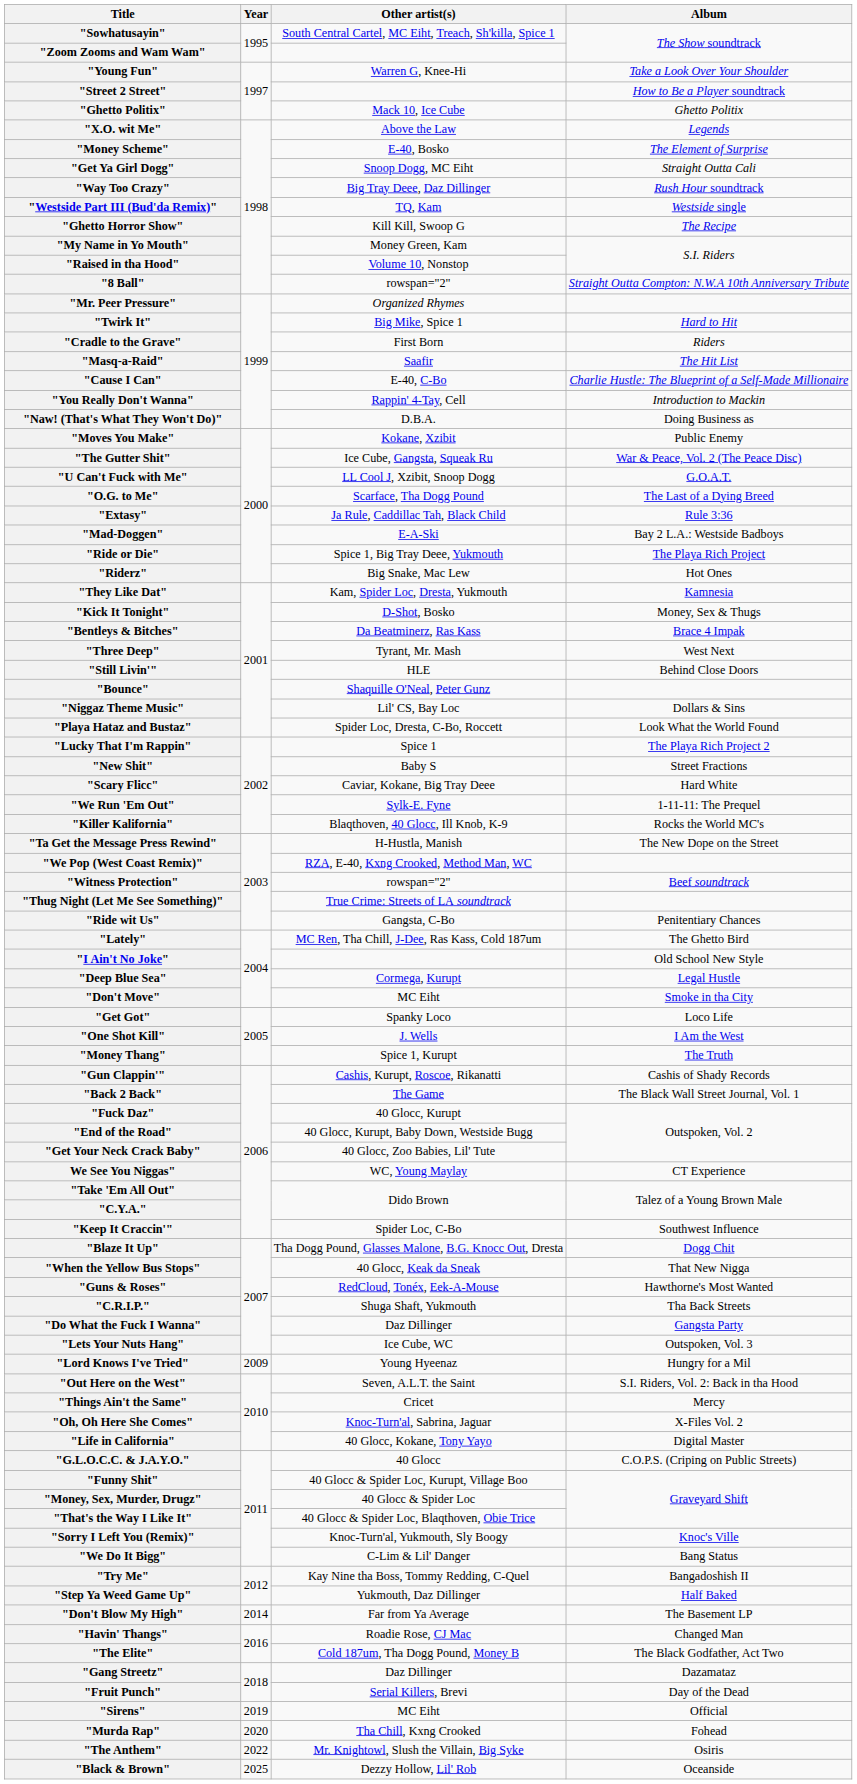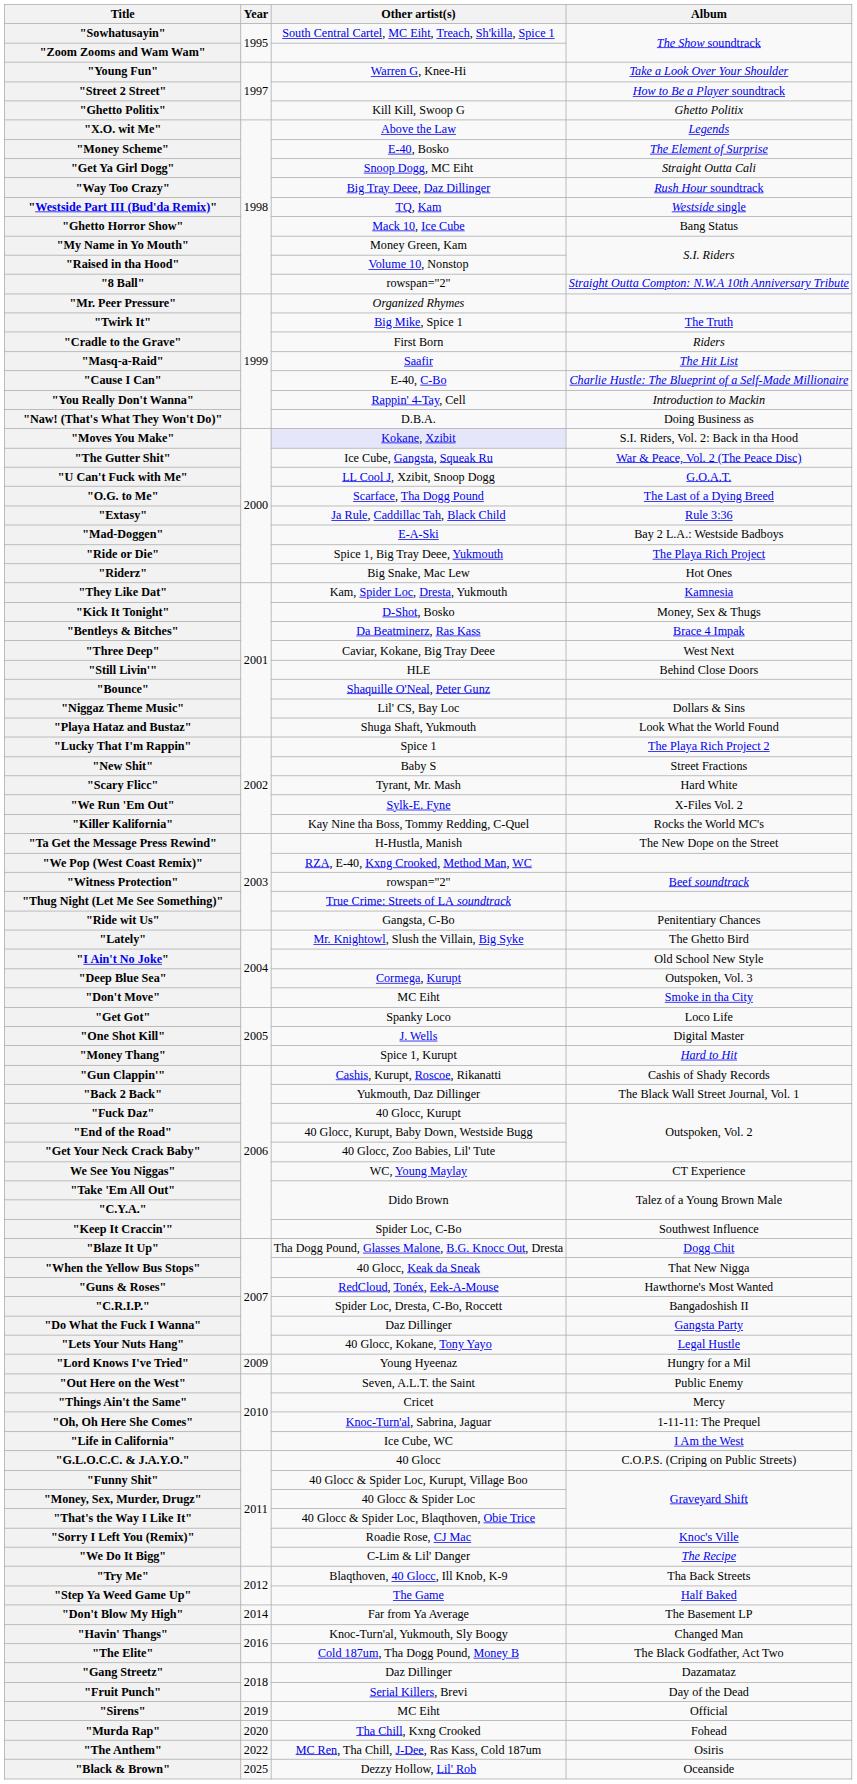(418, 110) Mack 10, Ice Cube -> (418, 110) Kill Kill, Swoop G
(418, 226) Kill Kill, Swoop G -> (418, 226) Mack 10, Ice Cube
(709, 226) The Recipe -> (709, 226) Bang Status
(709, 322) Hard to Hit -> (709, 322) The Truth
(418, 438) no background -> (418, 438) lavender background
(709, 438) Public Enemy -> (709, 438) S.I. Riders, Vol. 2: Back in tha Hood
(418, 650) Tyrant, Mr. Mash -> (418, 650) Caviar, Kokane, Big Tray Deee
(418, 727) Spider Loc, Dresta, C-Bo, Roccett -> (418, 727) Shuga Shaft, Yukmouth
(418, 785) Caviar, Kokane, Big Tray Deee -> (418, 785) Tyrant, Mr. Mash
(709, 804) 1-11-11: The Prequel -> (709, 804) X-Files Vol. 2
(418, 824) Blaqthoven, 40 Glocc, Ill Knob, K-9 -> (418, 824) Kay Nine tha Boss, Tommy Redding, C-Quel
(418, 939) MC Ren, Tha Chill, J-Dee, Ras Kass, Cold 187um -> (418, 939) Mr. Knightowl, Slush the Villain, Big Syke
(709, 978) Legal Hustle -> (709, 978) Outspoken, Vol. 3
(709, 1036) I Am the West -> (709, 1036) Digital Master
(709, 1055) The Truth -> (709, 1055) Hard to Hit
(418, 1094) The Game -> (418, 1094) Yukmouth, Daz Dillinger
(418, 1306) Shuga Shaft, Yukmouth -> (418, 1306) Spider Loc, Dresta, C-Bo, Roccett
(709, 1306) Tha Back Streets -> (709, 1306) Bangadoshish II
(418, 1344) Ice Cube, WC -> (418, 1344) 40 Glocc, Kokane, Tony Yayo
(709, 1344) Outspoken, Vol. 3 -> (709, 1344) Legal Hustle
(709, 1383) S.I. Riders, Vol. 2: Back in tha Hood -> (709, 1383) Public Enemy
(709, 1421) X-Files Vol. 2 -> (709, 1421) 1-11-11: The Prequel
(418, 1441) 40 Glocc, Kokane, Tony Yayo -> (418, 1441) Ice Cube, WC
(709, 1441) Digital Master -> (709, 1441) I Am the West
(418, 1537) Knoc-Turn'al, Yukmouth, Sly Boogy -> (418, 1537) Roadie Rose, CJ Mac
(709, 1556) Bang Status -> (709, 1556) The Recipe
(418, 1576) Kay Nine tha Boss, Tommy Redding, C-Quel -> (418, 1576) Blaqthoven, 40 Glocc, Ill Knob, K-9
(709, 1576) Bangadoshish II -> (709, 1576) Tha Back Streets
(418, 1595) Yukmouth, Daz Dillinger -> (418, 1595) The Game
(418, 1634) Roadie Rose, CJ Mac -> (418, 1634) Knoc-Turn'al, Yukmouth, Sly Boogy
(418, 1749) Mr. Knightowl, Slush the Villain, Big Syke -> (418, 1749) MC Ren, Tha Chill, J-Dee, Ras Kass, Cold 187um
